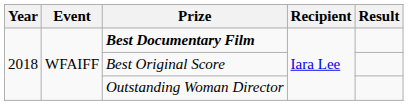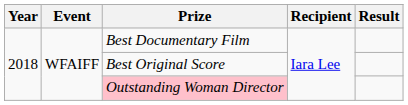(180, 40) bold -> (178, 40) normal
(195, 87) no background -> (195, 87) pink background
